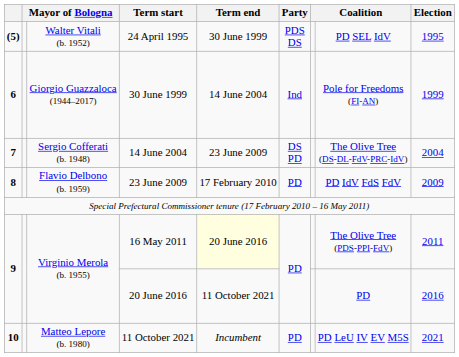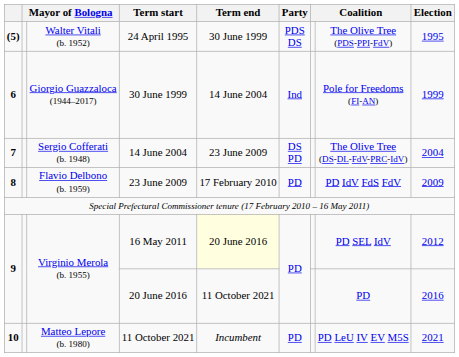(363, 36) PD SEL IdV -> (363, 36) The Olive Tree (PDS-PPI-FdV)
(363, 241) The Olive Tree (PDS-PPI-FdV) -> (363, 241) PD SEL IdV
(433, 241) 2011 -> (433, 241) 2012
